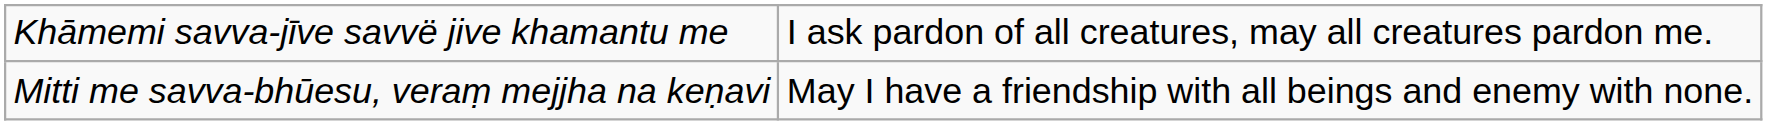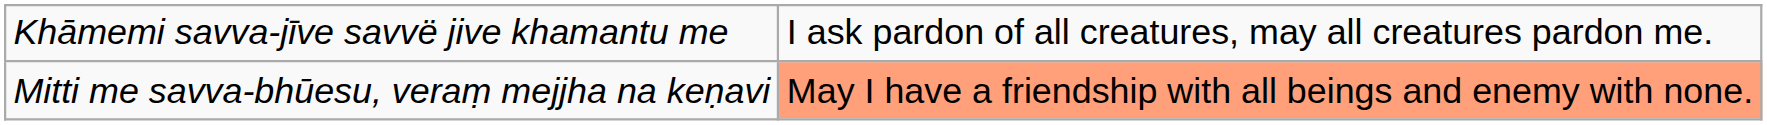(1270, 89) no background -> (1270, 89) lightsalmon background
